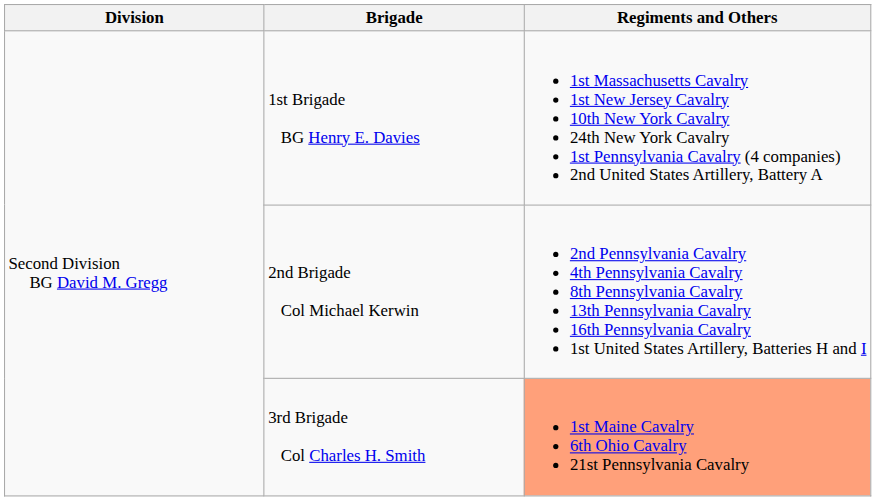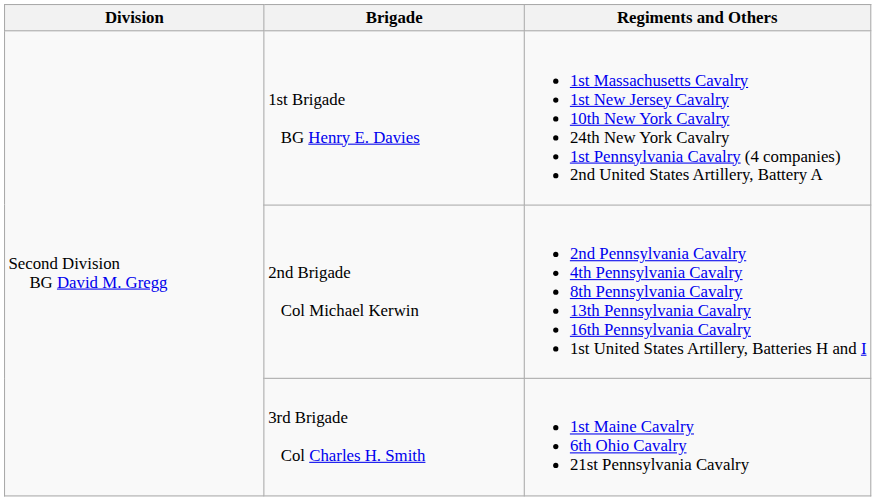(697, 446) lightsalmon background -> (697, 446) no background
